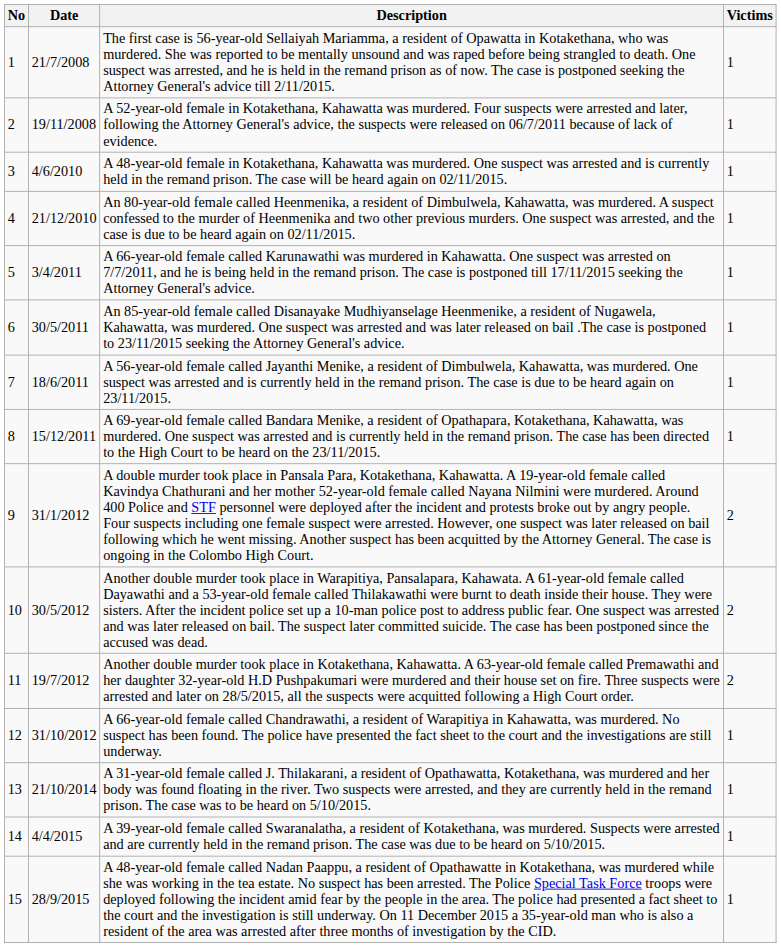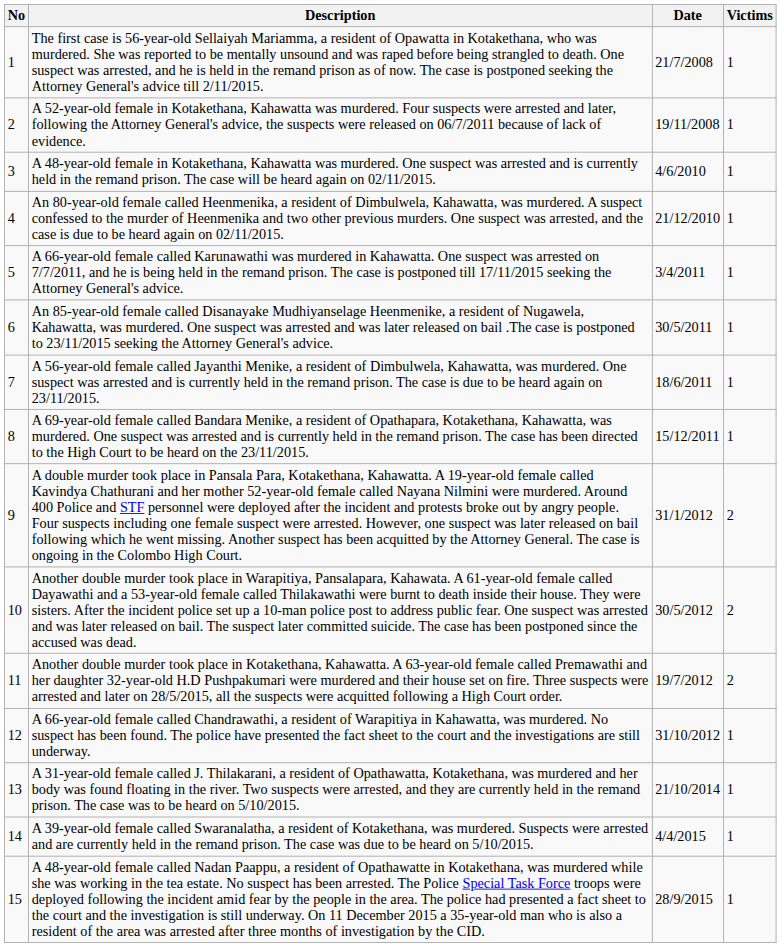columns swapped: (64, 15) <-> (412, 15)
